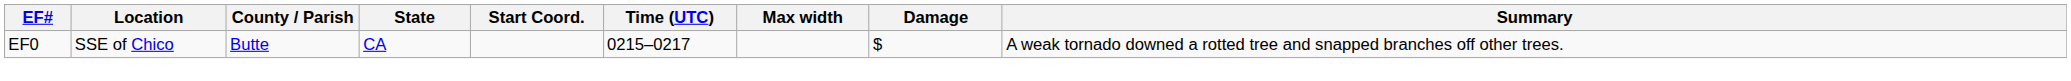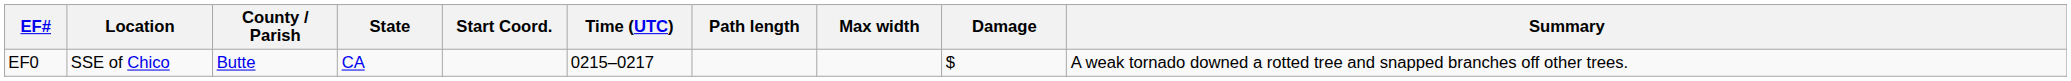+ column: (754, 27)
